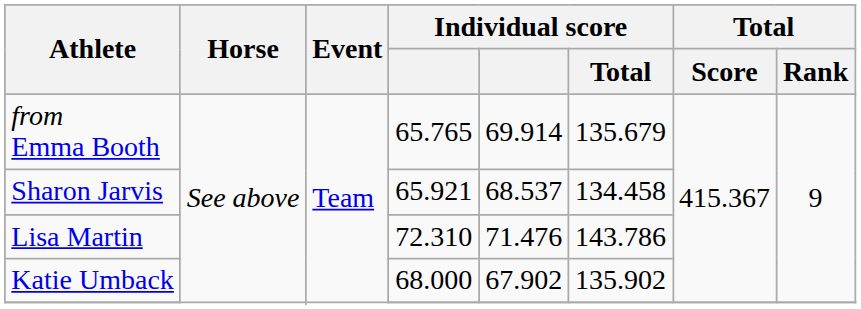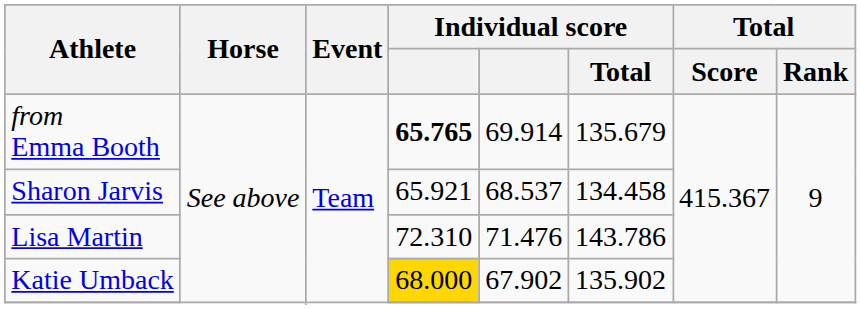(434, 131) normal -> (434, 131) bold
(434, 280) no background -> (434, 280) gold background
